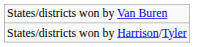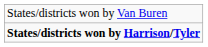(97, 32) normal -> (104, 32) bold
